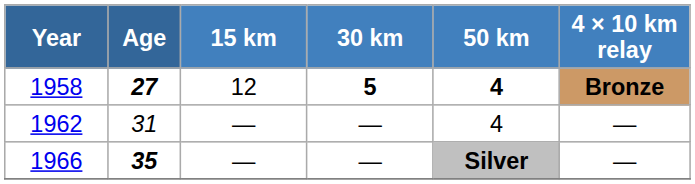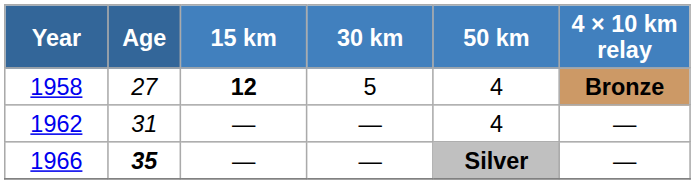(144, 87) bold -> (144, 87) normal
(244, 87) normal -> (244, 87) bold
(370, 87) bold -> (370, 87) normal
(496, 87) bold -> (496, 87) normal
